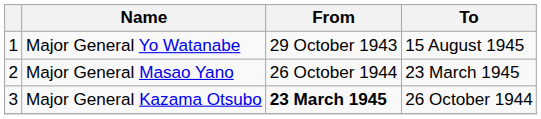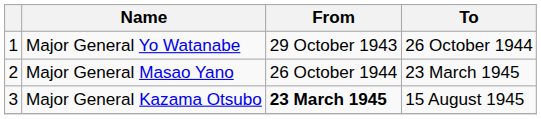(465, 45) 15 August 1945 -> (469, 45) 26 October 1944
(469, 99) 26 October 1944 -> (465, 99) 15 August 1945
